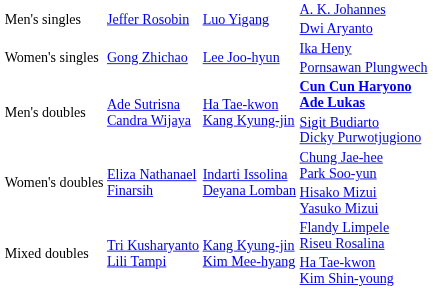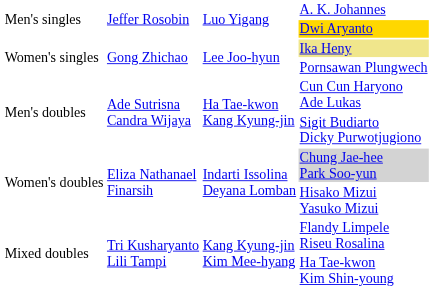(336, 28) no background -> (336, 28) gold background
(326, 48) no background -> (326, 48) khaki background
(356, 94) bold -> (351, 94) normal
(341, 165) no background -> (341, 165) lightgrey background
